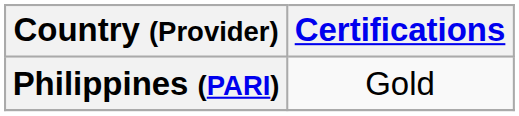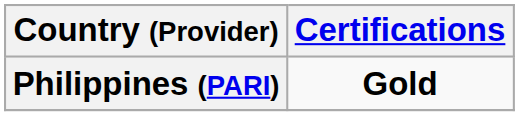(400, 82) normal -> (400, 82) bold
